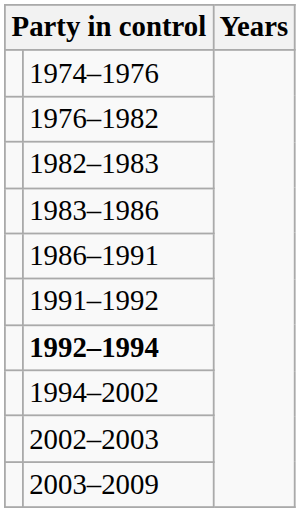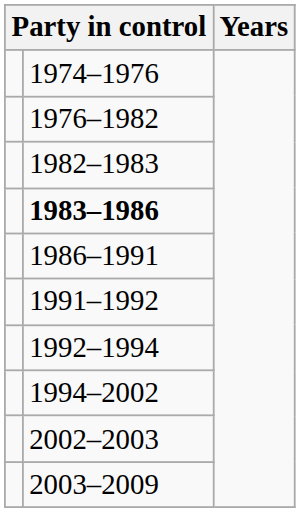(94, 210) normal -> (94, 210) bold
(94, 347) bold -> (94, 347) normal
